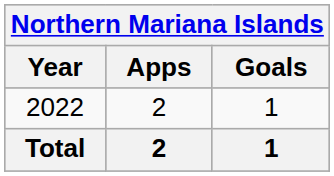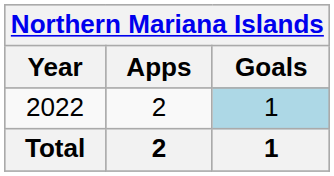(271, 107) no background -> (271, 107) lightblue background
